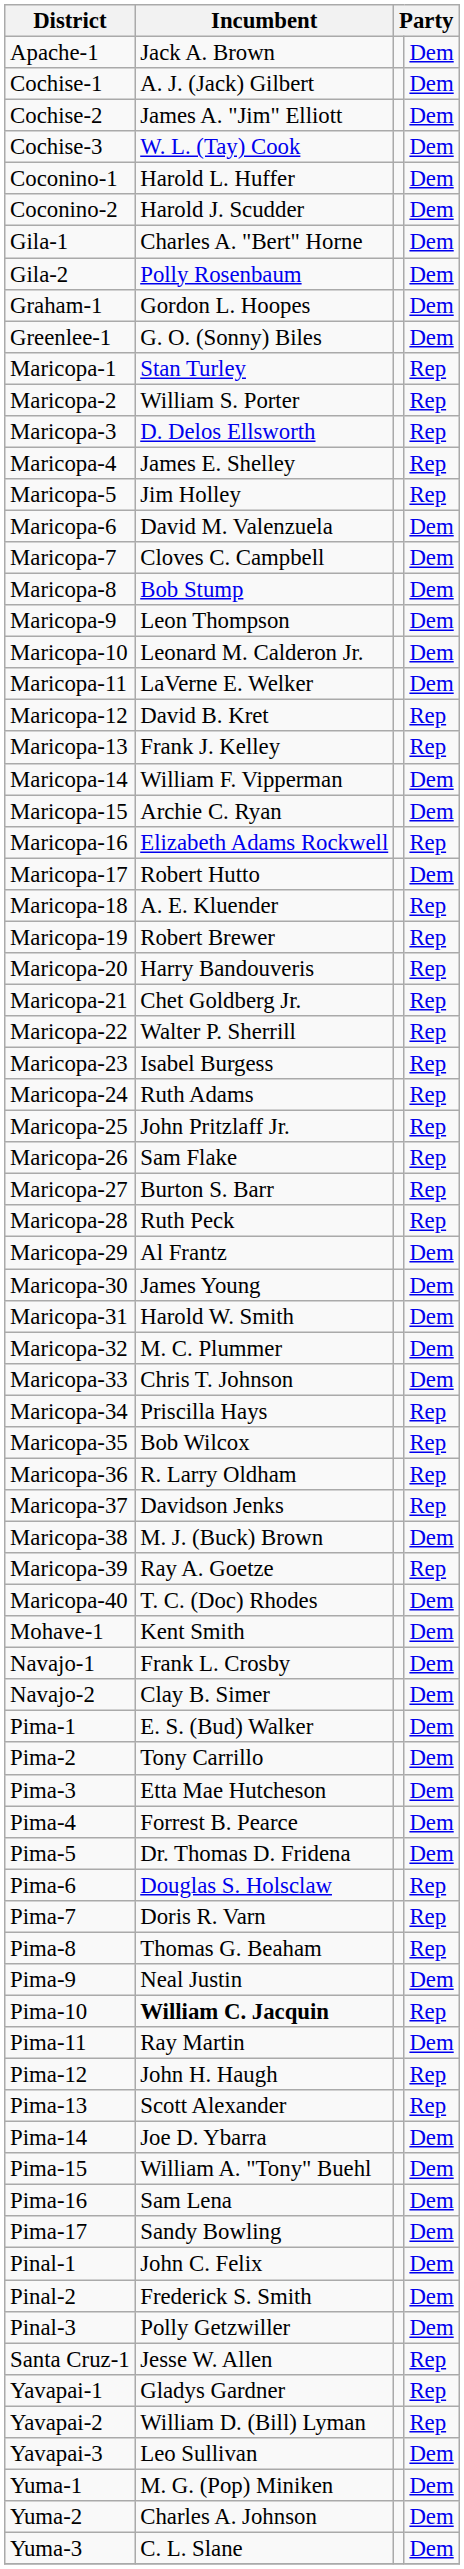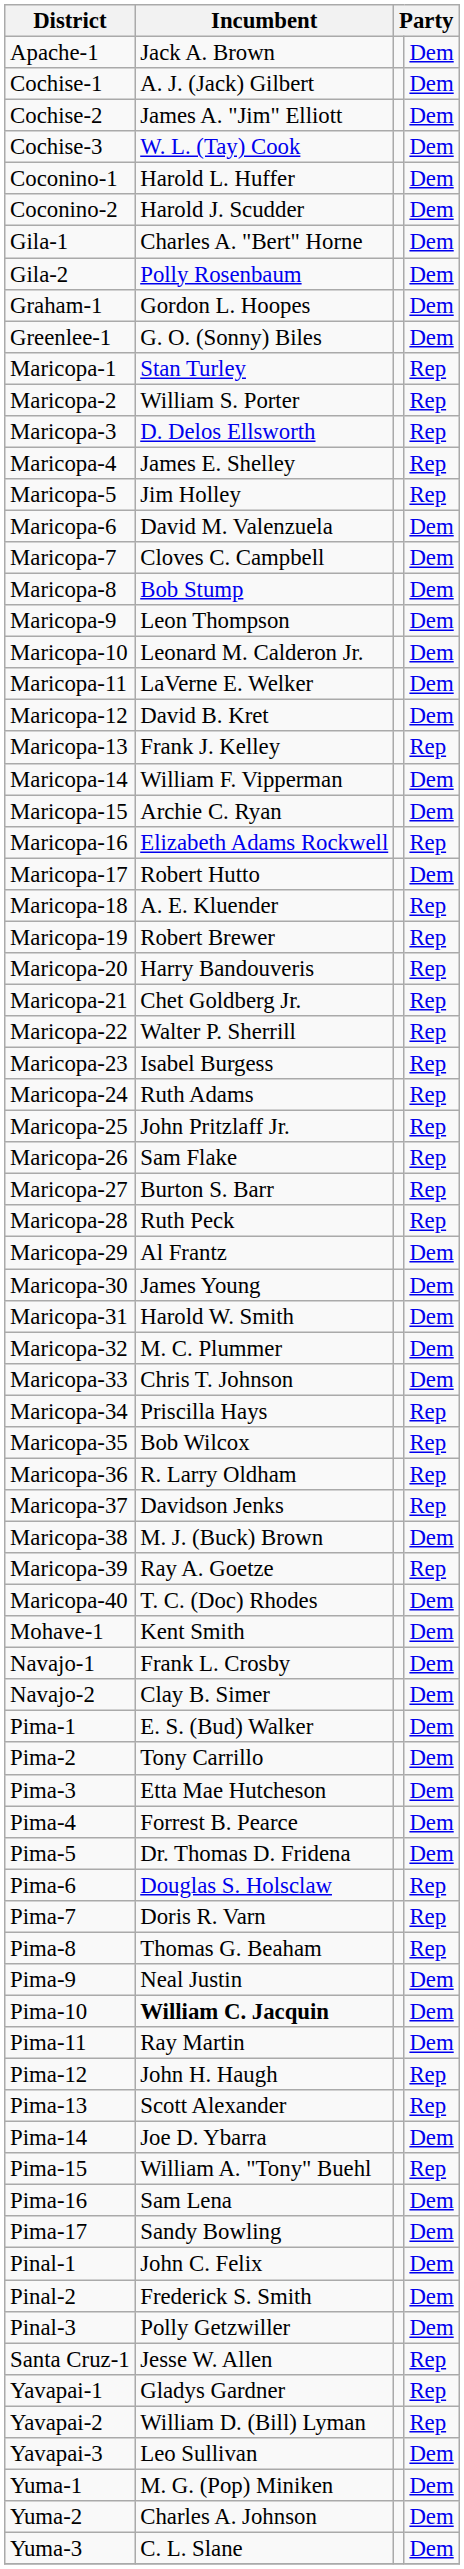(428, 715) Rep -> (432, 715) Dem
(428, 2010) Rep -> (432, 2010) Dem
(432, 2168) Dem -> (428, 2168) Rep
